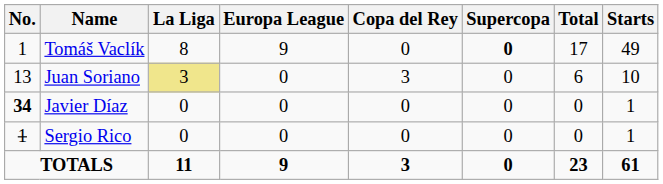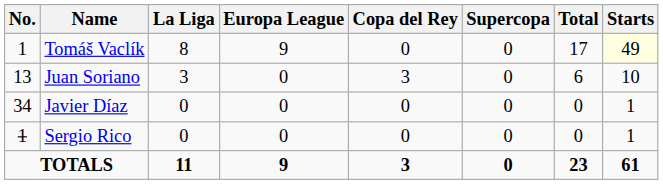(508, 48) bold -> (508, 48) normal
(631, 48) no background -> (631, 48) lightyellow background
(184, 77) khaki background -> (184, 77) no background
(22, 106) bold -> (22, 106) normal
